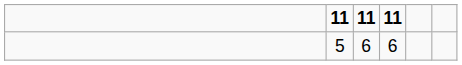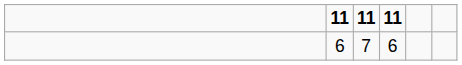(340, 45) 5 -> (340, 45) 6
(366, 45) 6 -> (366, 45) 7
